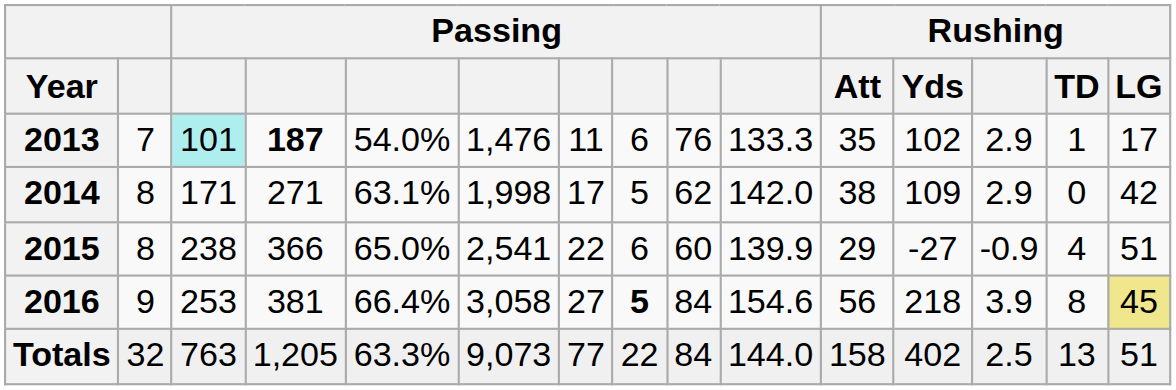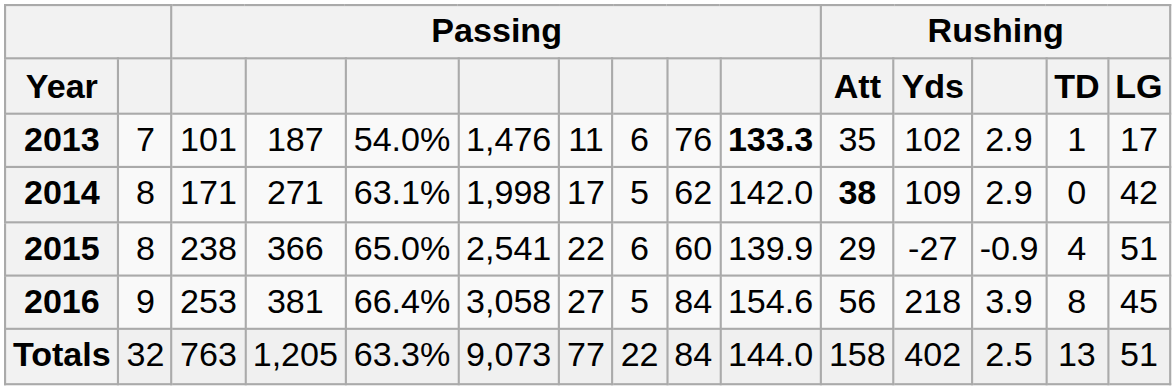(209, 139) paleturquoise background -> (209, 139) no background
(295, 139) bold -> (295, 139) normal
(771, 139) normal -> (771, 139) bold
(857, 193) normal -> (857, 193) bold
(640, 301) bold -> (640, 301) normal
(1139, 301) khaki background -> (1139, 301) no background
